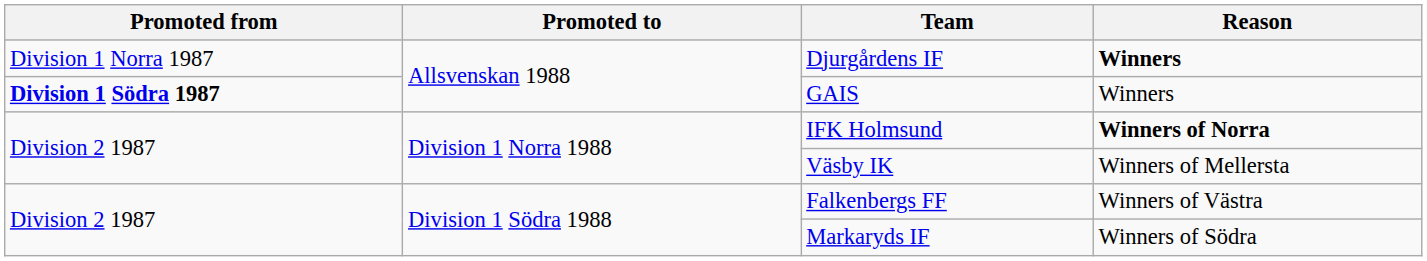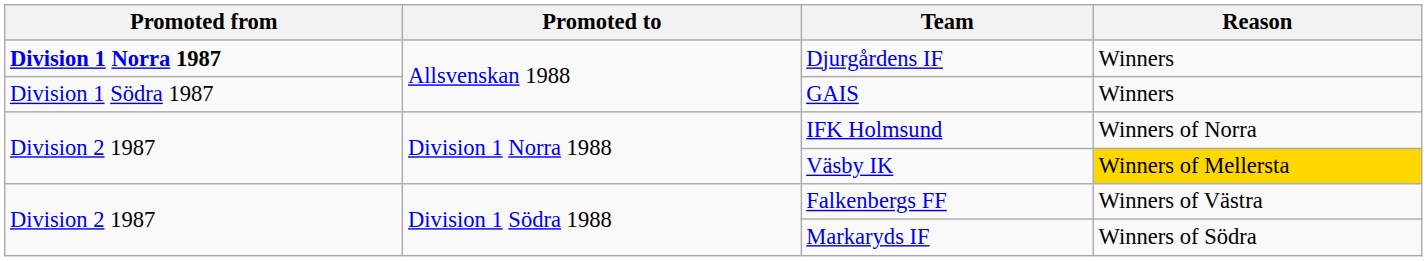(112, 58) normal -> (116, 58) bold
(1140, 58) bold -> (1136, 58) normal
(115, 93) bold -> (112, 93) normal
(1184, 129) bold -> (1178, 129) normal
(1194, 165) no background -> (1194, 165) gold background
